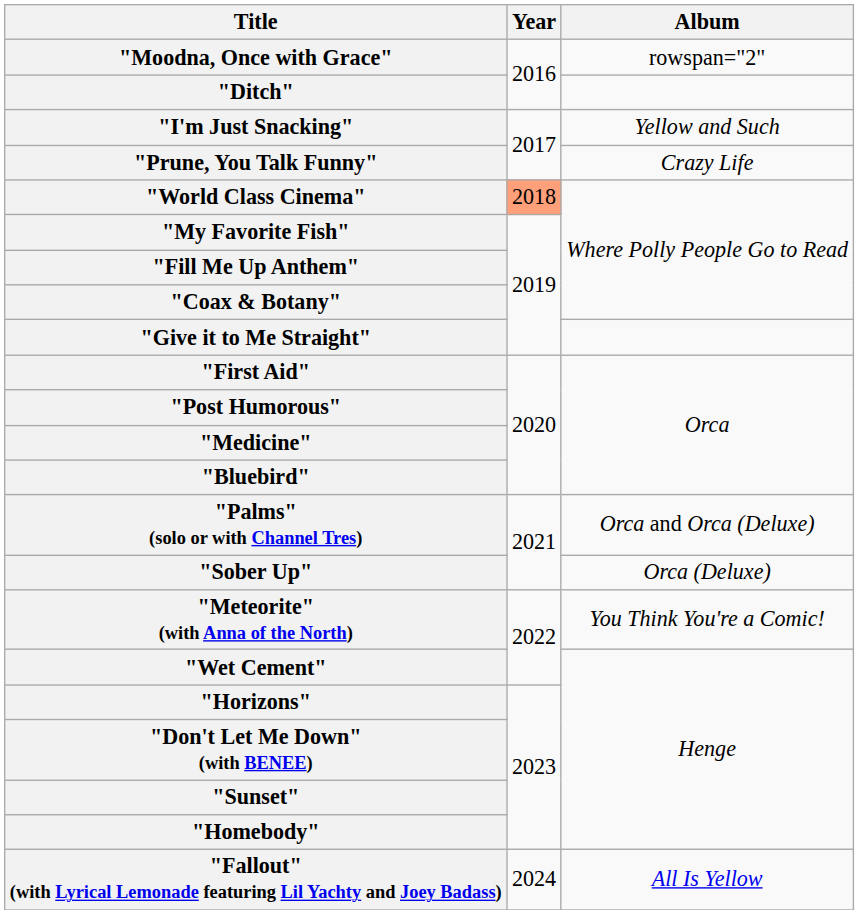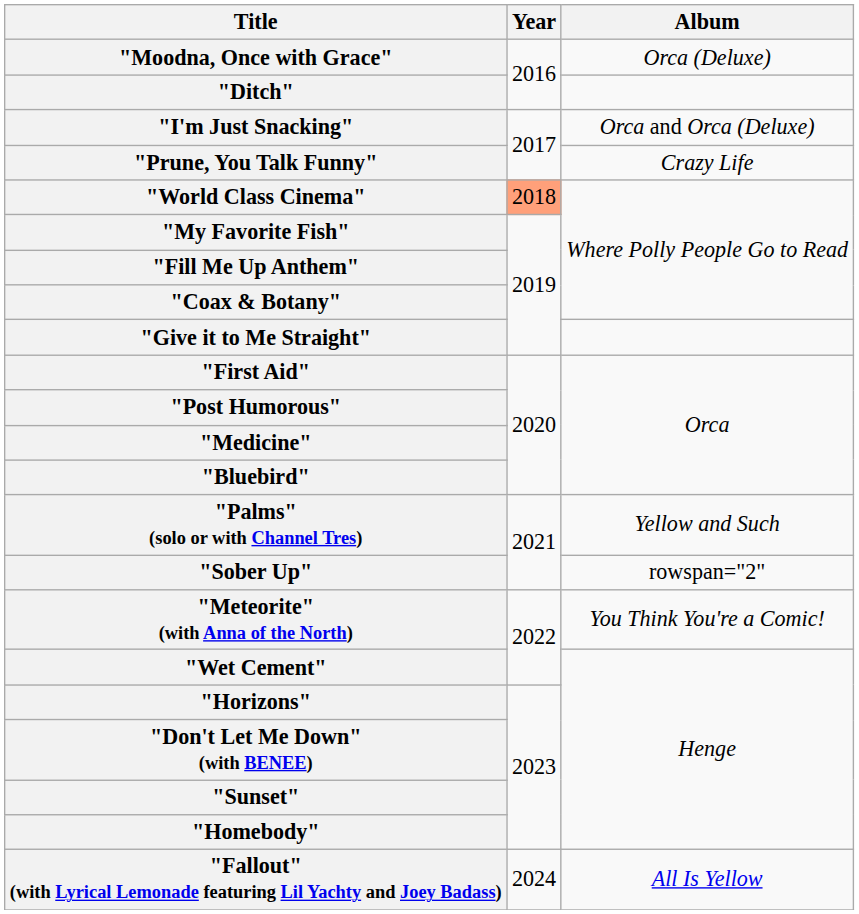(707, 57) rowspan="2" -> (707, 57) Orca (Deluxe)
(707, 127) Yellow and Such -> (707, 127) Orca and Orca (Deluxe)
(707, 524) Orca and Orca (Deluxe) -> (707, 524) Yellow and Such
(707, 572) Orca (Deluxe) -> (707, 572) rowspan="2"
